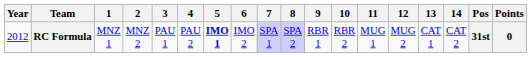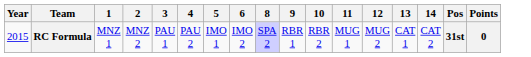- column: (269, 12)
(18, 37) 2012 -> (18, 37) 2015
(217, 37) bold -> (216, 37) normal
